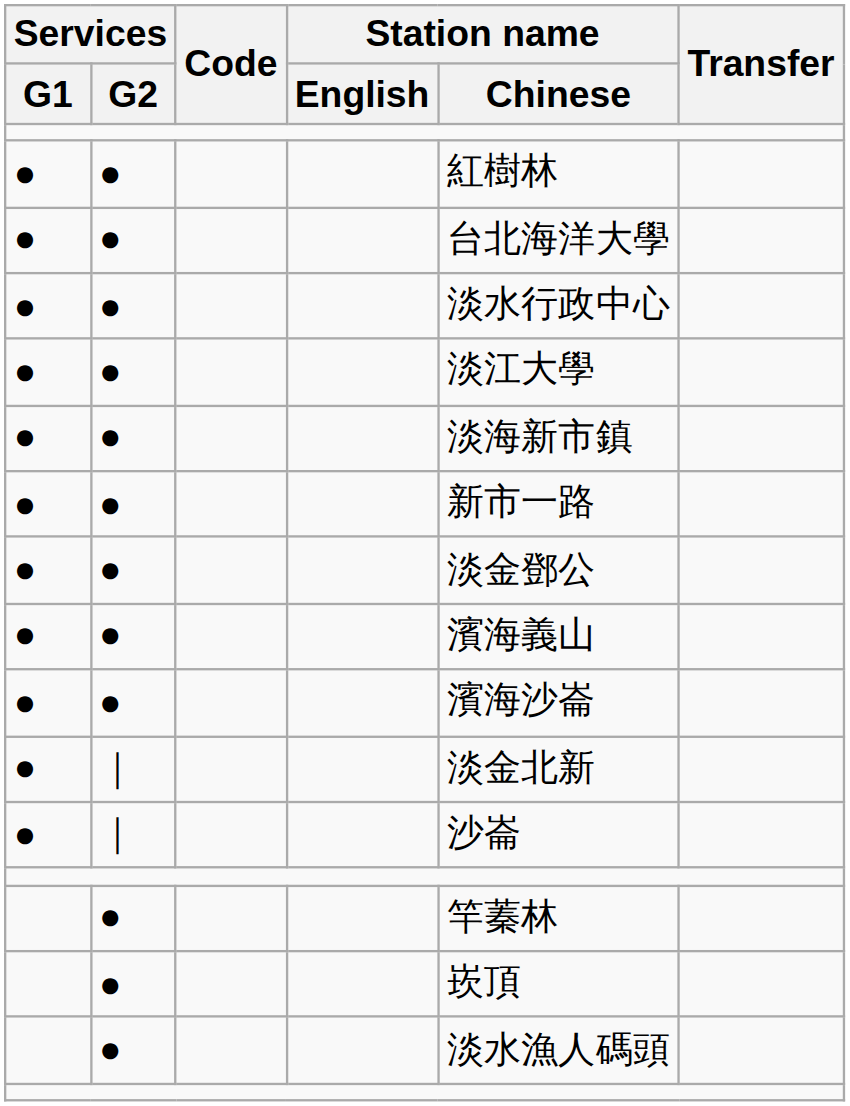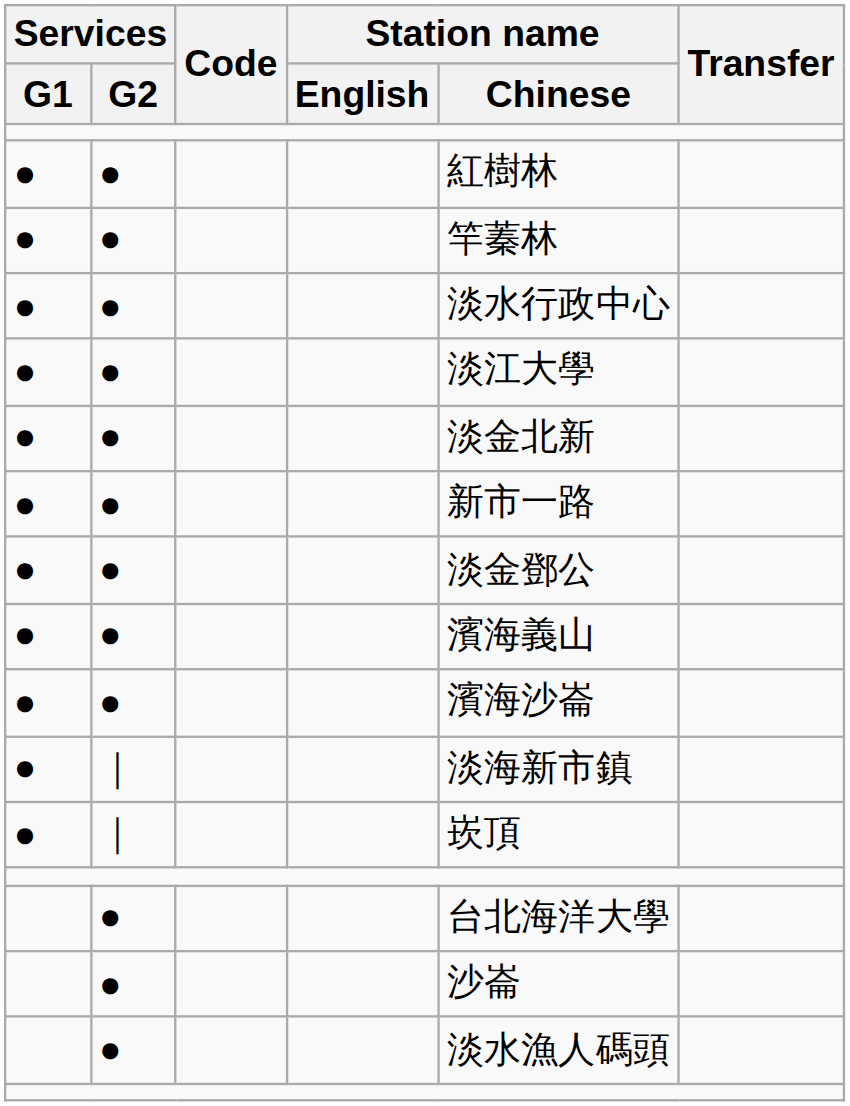(558, 237) 台北海洋大學 -> (502, 237) 竿蓁林
(540, 436) 淡海新市鎮 -> (521, 436) 淡金北新
(521, 766) 淡金北新 -> (540, 766) 淡海新市鎮
(484, 832) 沙崙 -> (484, 832) 崁頂
(502, 916) 竿蓁林 -> (558, 916) 台北海洋大學
(484, 982) 崁頂 -> (484, 982) 沙崙
